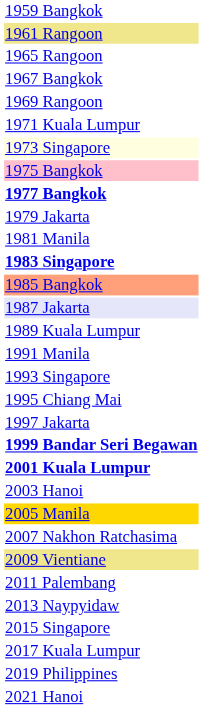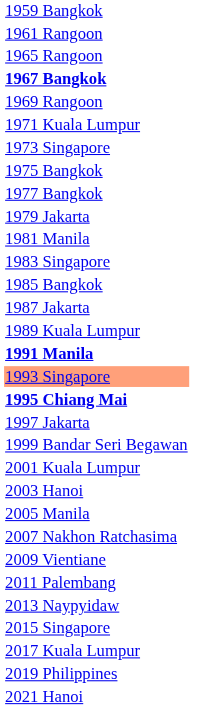(54, 33) khaki background -> (54, 33) no background
(54, 79) normal -> (56, 79) bold
(58, 147) lightyellow background -> (58, 147) no background
(54, 170) pink background -> (54, 170) no background
(56, 193) bold -> (54, 193) normal
(60, 262) bold -> (58, 262) normal
(54, 285) lightsalmon background -> (54, 285) no background
(47, 307) lavender background -> (47, 307) no background
(47, 353) normal -> (49, 353) bold
(58, 376) no background -> (58, 376) lightsalmon background
(63, 399) normal -> (66, 399) bold
(101, 445) bold -> (96, 445) normal
(78, 468) bold -> (73, 468) normal
(47, 513) gold background -> (47, 513) no background
(56, 559) khaki background -> (56, 559) no background
